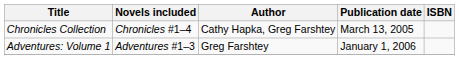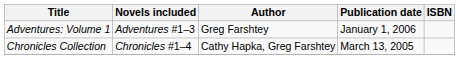rows swapped: (56, 29) <-> (59, 46)
